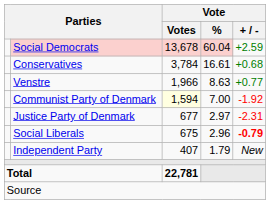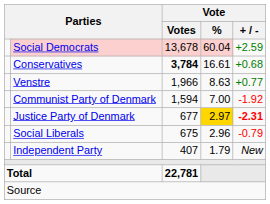(185, 64) normal -> (185, 64) bold
(185, 99) lightyellow background -> (185, 99) no background
(220, 116) no background -> (220, 116) gold background
(251, 116) normal -> (251, 116) bold
(251, 133) bold -> (251, 133) normal
